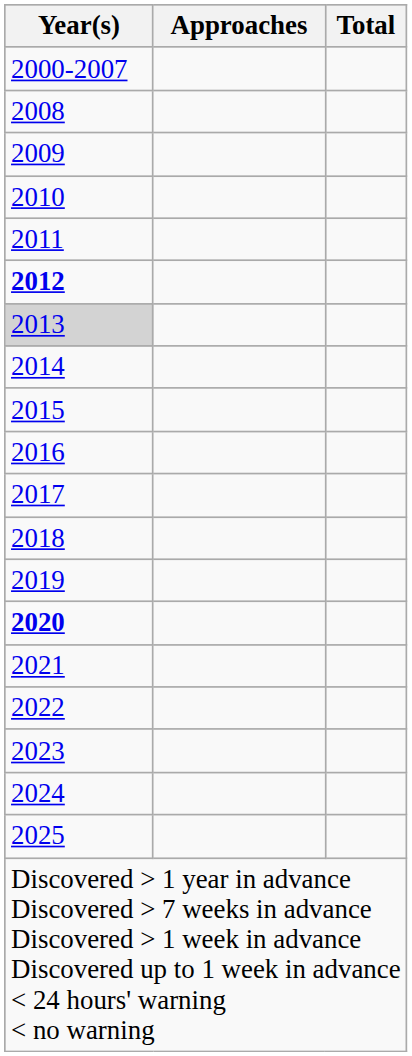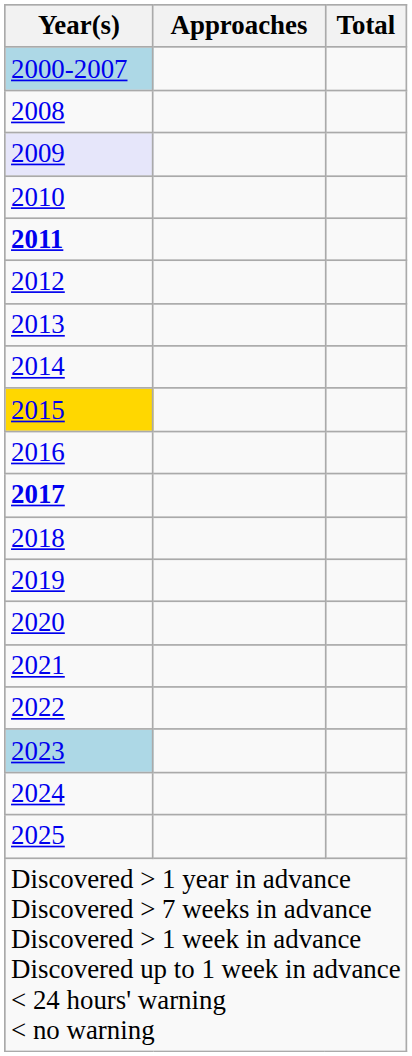(69, 68) no background -> (69, 68) lightblue background
(38, 153) no background -> (38, 153) lavender background
(37, 238) normal -> (37, 238) bold
(38, 281) bold -> (38, 281) normal
(38, 324) lightgrey background -> (38, 324) no background
(38, 409) no background -> (38, 409) gold background
(38, 494) normal -> (38, 494) bold
(38, 622) bold -> (38, 622) normal
(38, 750) no background -> (38, 750) lightblue background
